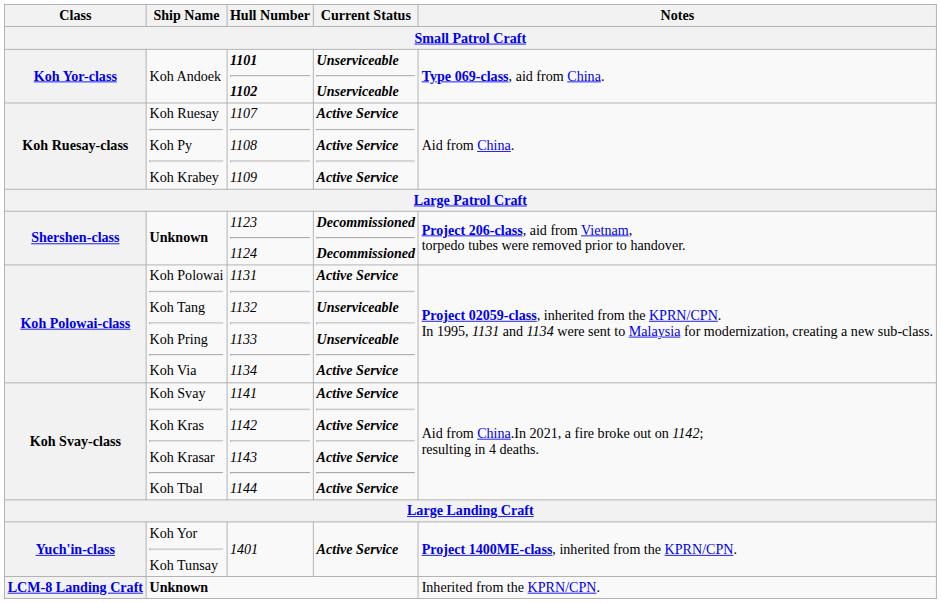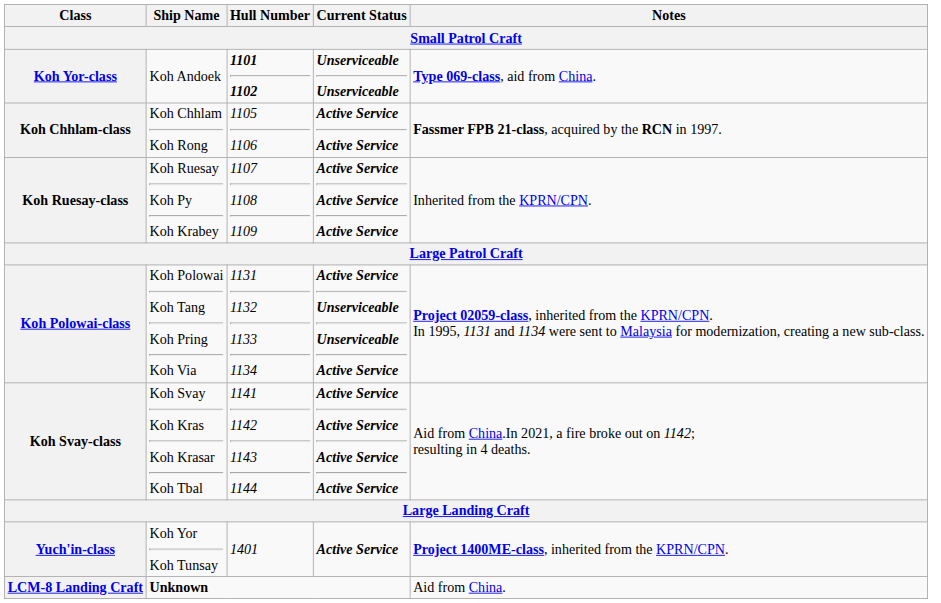+ row: (75, 130)
(468, 146) Aid from China. -> (502, 200) Inherited from the KPRN/CPN.
- row: (75, 238)
(511, 587) Inherited from the KPRN/CPN. -> (460, 587) Aid from China.
